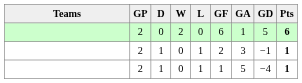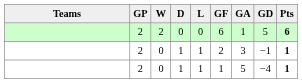columns swapped: (181, 13) <-> (161, 13)
